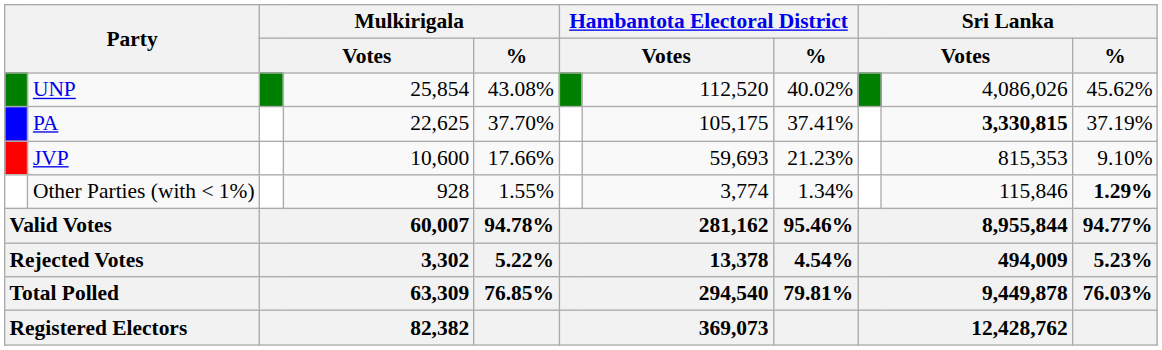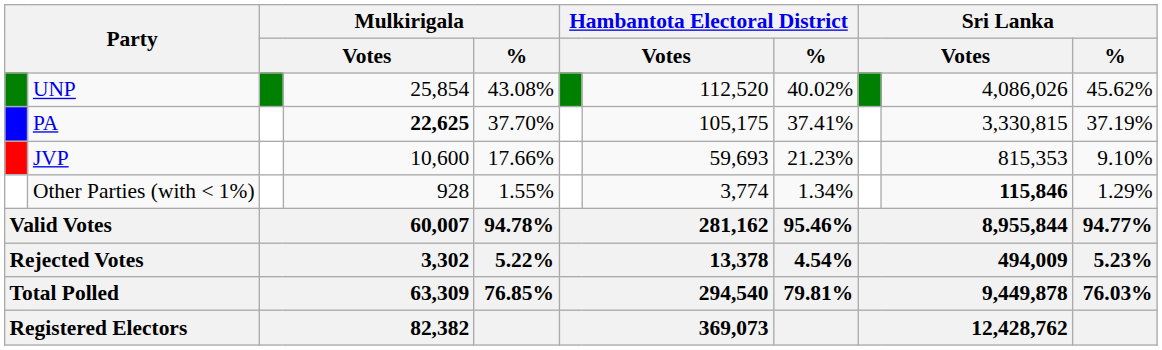(440, 123) normal -> (440, 123) bold
(1025, 123) bold -> (1025, 123) normal
(1033, 191) normal -> (1034, 191) bold
(1123, 191) bold -> (1125, 191) normal
